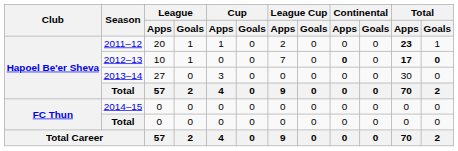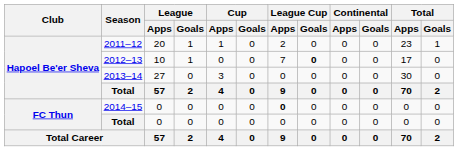(406, 44) bold -> (406, 44) normal
(314, 60) normal -> (314, 60) bold
(345, 60) bold -> (345, 60) normal
(406, 60) bold -> (406, 60) normal
(437, 60) bold -> (437, 60) normal
(283, 107) normal -> (283, 107) bold
